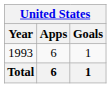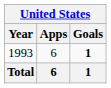(88, 53) normal -> (88, 53) bold
